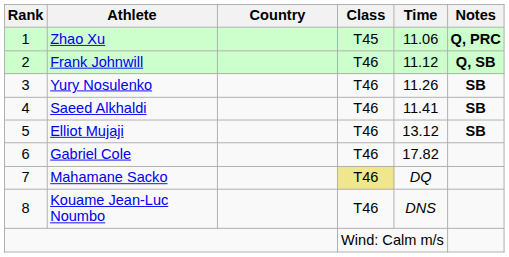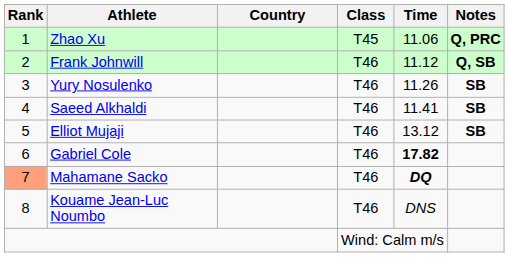(421, 154) normal -> (421, 154) bold
(26, 177) no background -> (26, 177) lightsalmon background
(366, 177) khaki background -> (366, 177) no background
(421, 177) normal -> (421, 177) bold
